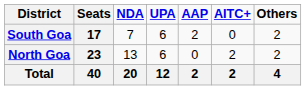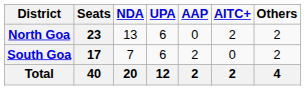rows swapped: (39, 54) <-> (39, 34)
